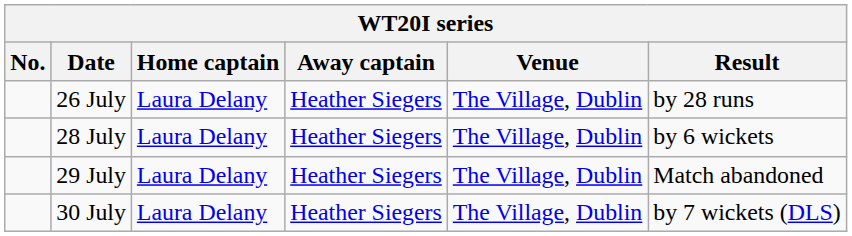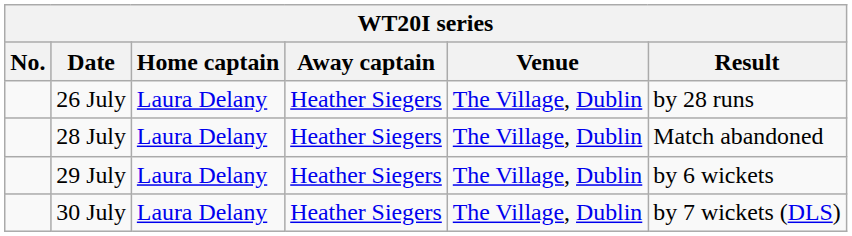(714, 136) by 6 wickets -> (738, 136) Match abandoned
(738, 174) Match abandoned -> (714, 174) by 6 wickets
